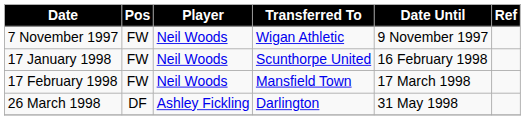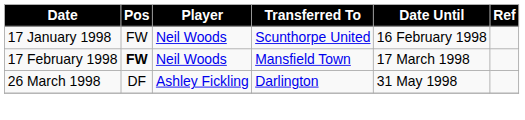- row: (63, 37)
(137, 81) normal -> (137, 59) bold
